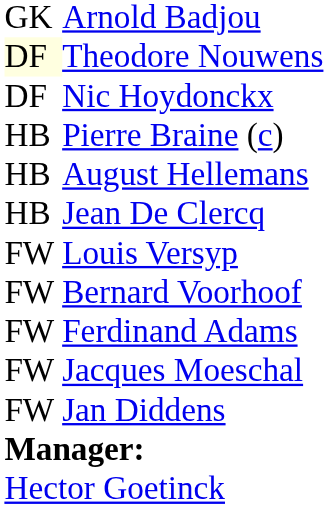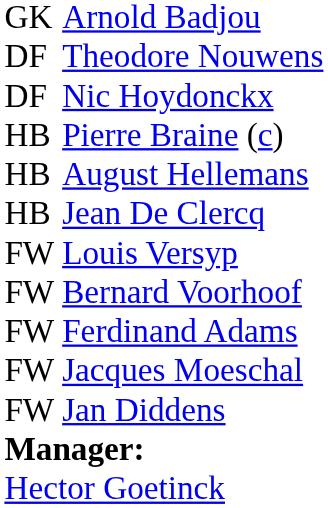(26, 56) lightyellow background -> (26, 56) no background
